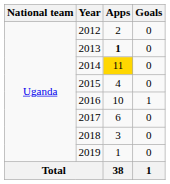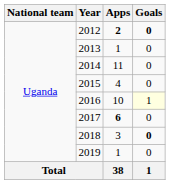(118, 30) normal -> (118, 30) bold
(149, 30) normal -> (149, 30) bold
(118, 48) bold -> (118, 48) normal
(118, 65) gold background -> (118, 65) no background
(149, 100) no background -> (149, 100) lightyellow background
(118, 118) normal -> (118, 118) bold
(149, 135) normal -> (149, 135) bold
